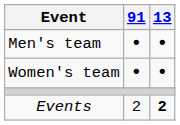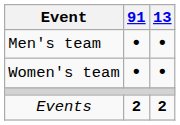(136, 107) normal -> (136, 107) bold
